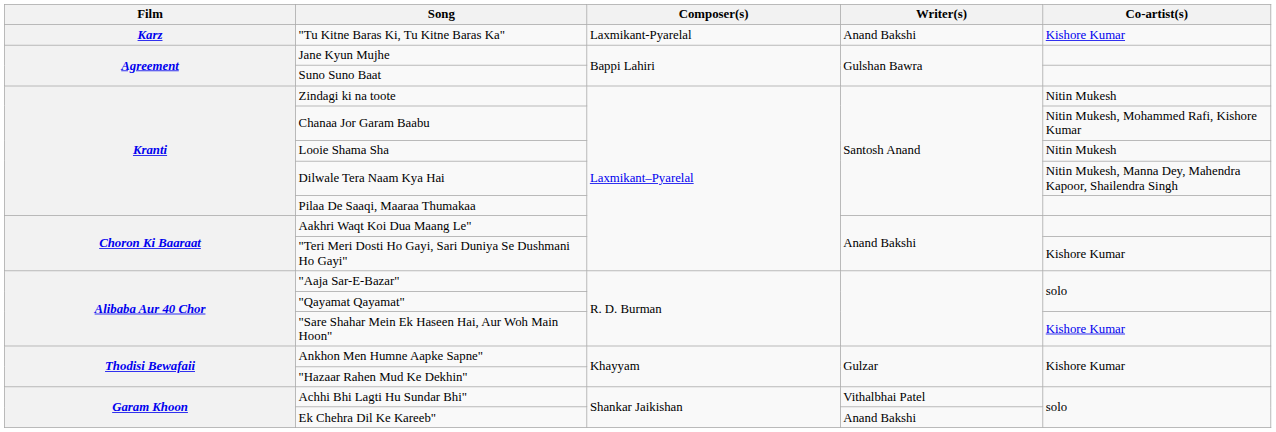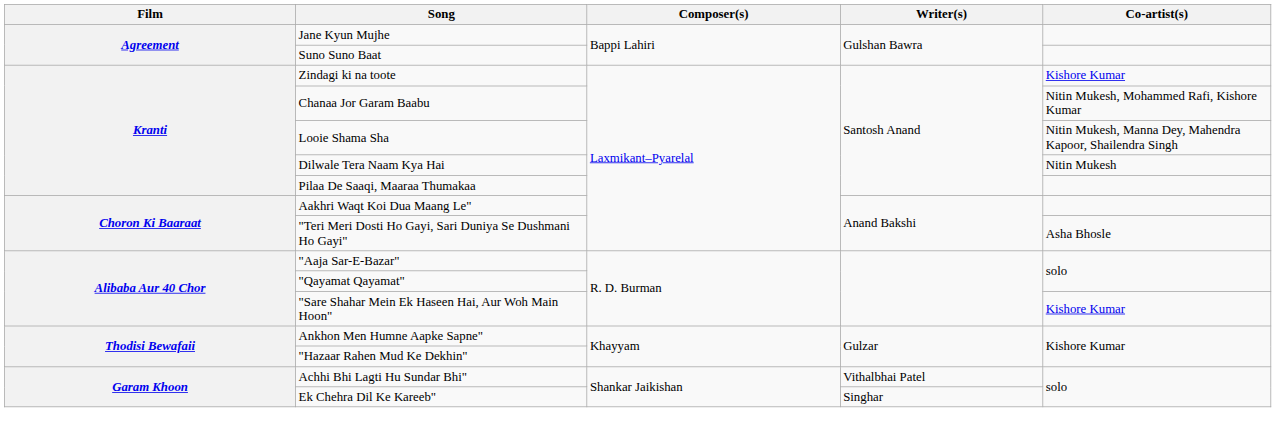- row: (402, 34)
(1081, 95) Nitin Mukesh -> (1085, 75) Kishore Kumar
(1081, 150) Nitin Mukesh -> (1143, 137) Nitin Mukesh, Manna Dey, Mahendra Kapoor, Shailendra Singh
(1143, 178) Nitin Mukesh, Manna Dey, Mahendra Kapoor, Shailendra Singh -> (1081, 165) Nitin Mukesh
(1085, 253) Kishore Kumar -> (1078, 233) Asha Bhosle
(880, 417) Anand Bakshi -> (863, 397) Singhar
